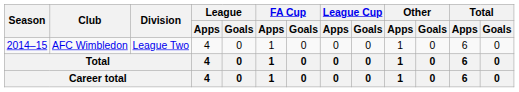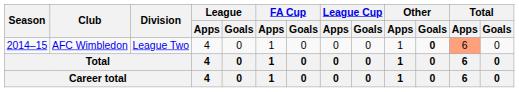(433, 45) normal -> (433, 45) bold
(465, 45) no background -> (465, 45) lightsalmon background
